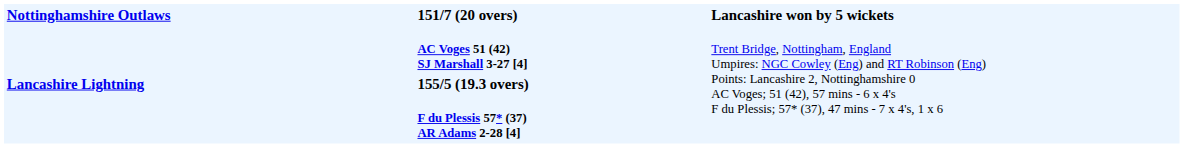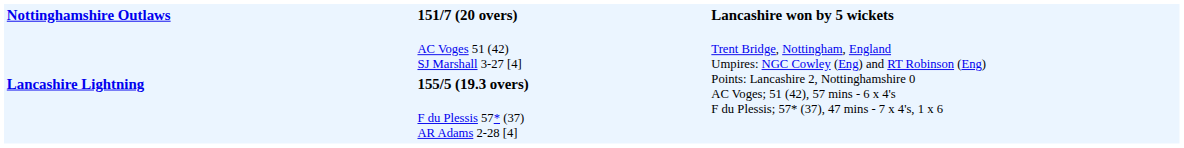(472, 57) bold -> (470, 57) normal
(472, 125) bold -> (471, 125) normal
